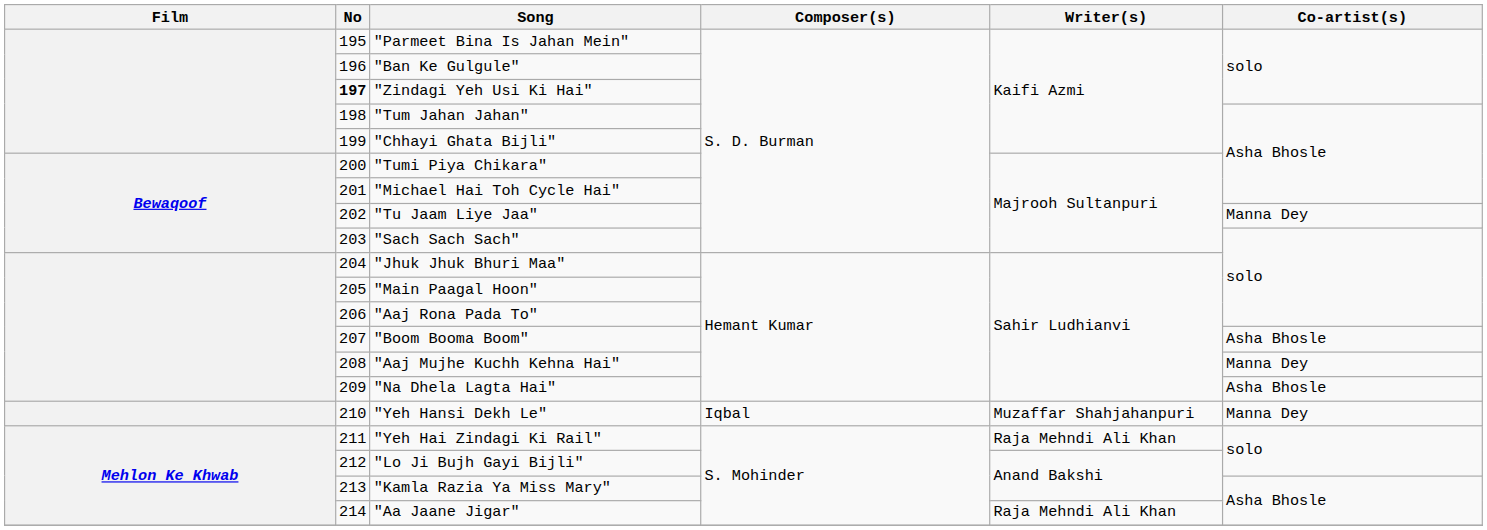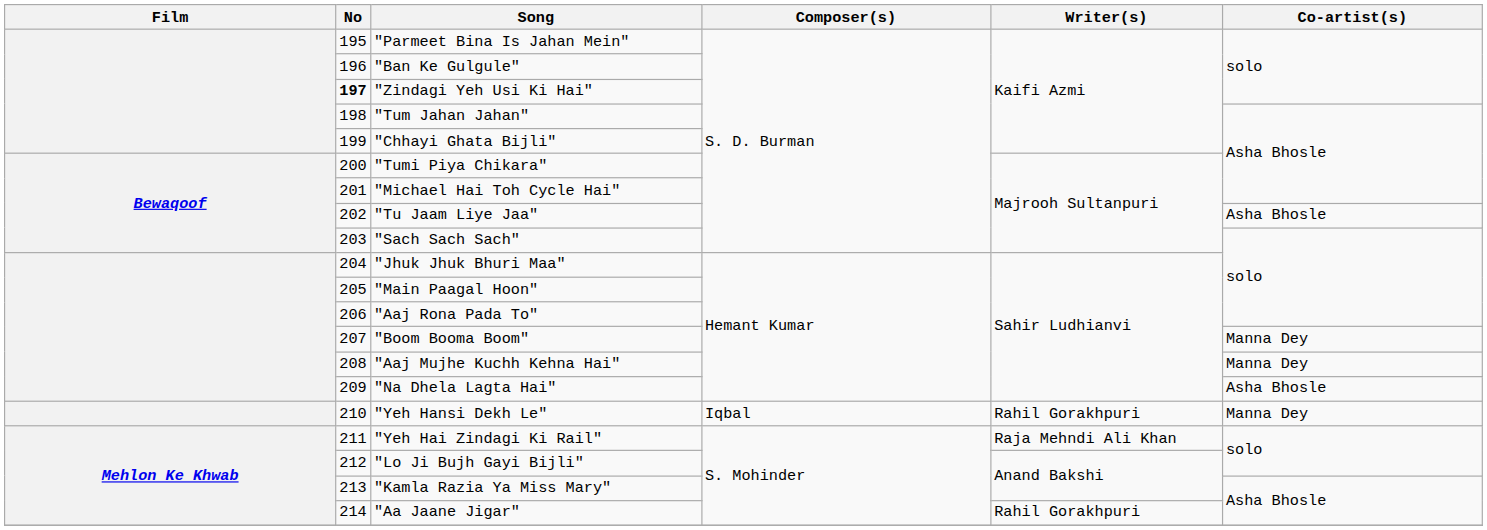(1267, 215) Manna Dey -> (1276, 215) Asha Bhosle
(1276, 339) Asha Bhosle -> (1267, 339) Manna Dey
(1094, 414) Muzaffar Shahjahanpuri -> (1067, 414) Rahil Gorakhpuri
(1085, 513) Raja Mehndi Ali Khan -> (1067, 513) Rahil Gorakhpuri
